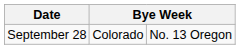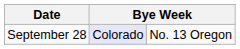(118, 35) no background -> (118, 35) lavender background
